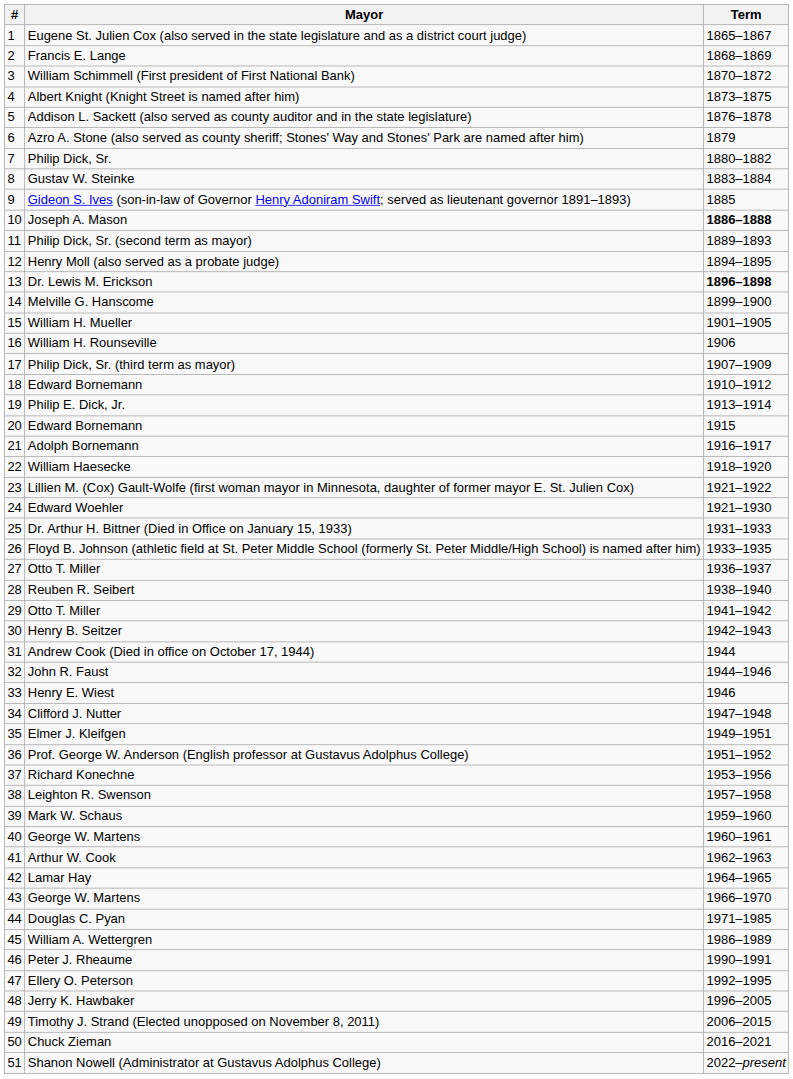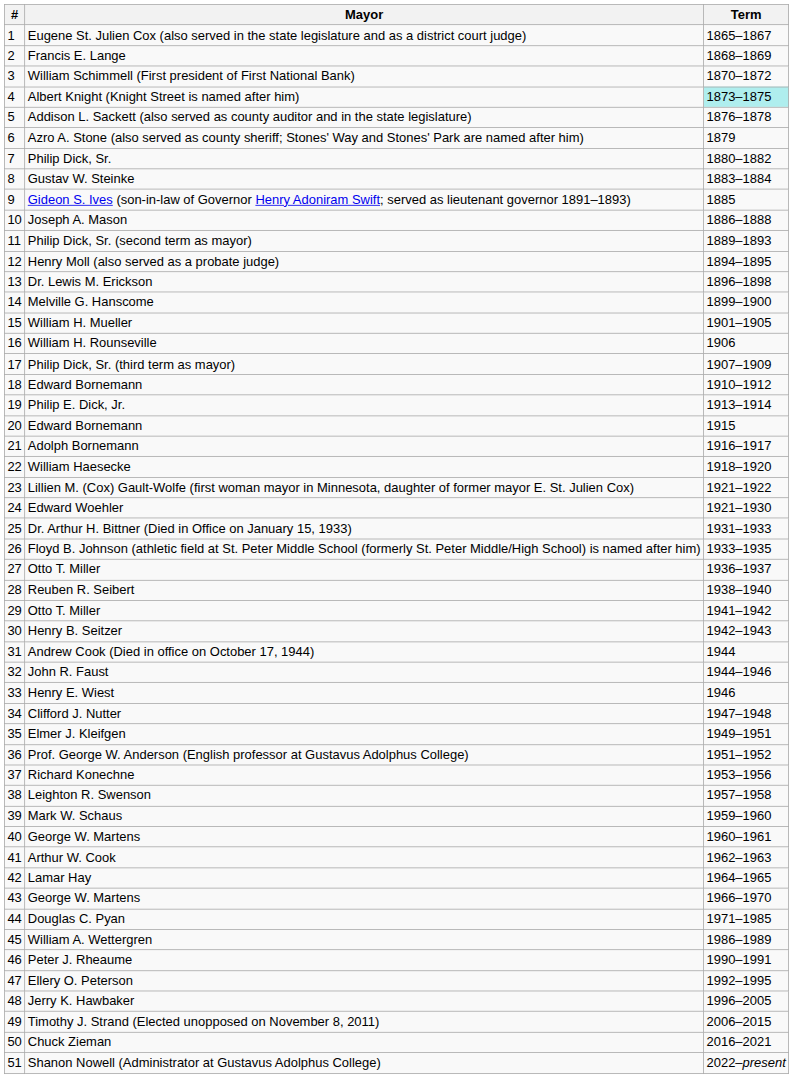(739, 96) no background -> (739, 96) paleturquoise background
(739, 220) bold -> (739, 220) normal
(739, 281) bold -> (739, 281) normal
